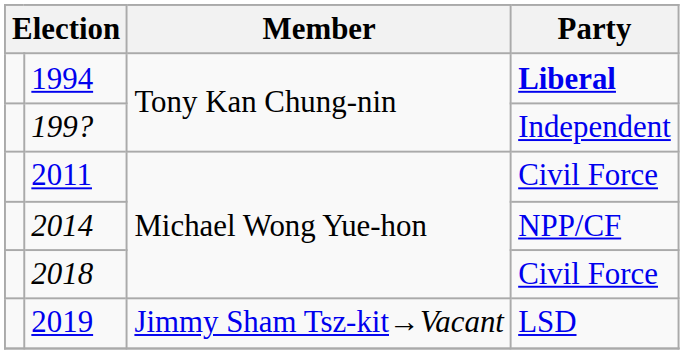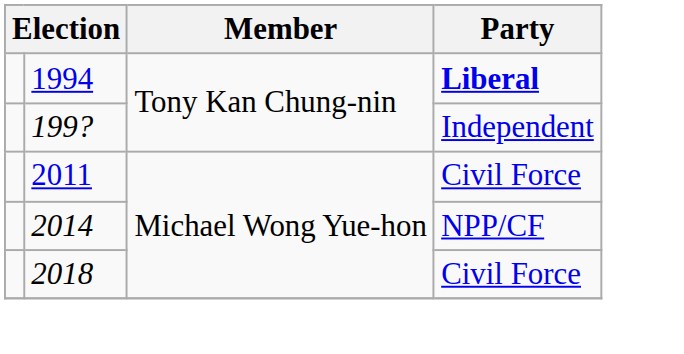- row: (62, 322)
